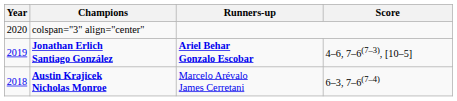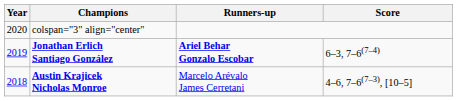(369, 53) 4–6, 7–6(7–3), [10–5] -> (353, 53) 6–3, 7–6(7–4)
(353, 82) 6–3, 7–6(7–4) -> (369, 82) 4–6, 7–6(7–3), [10–5]
